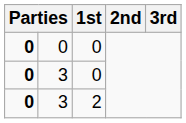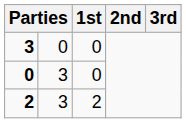(29, 46) 0 -> (29, 46) 3
(29, 103) 0 -> (29, 103) 2
